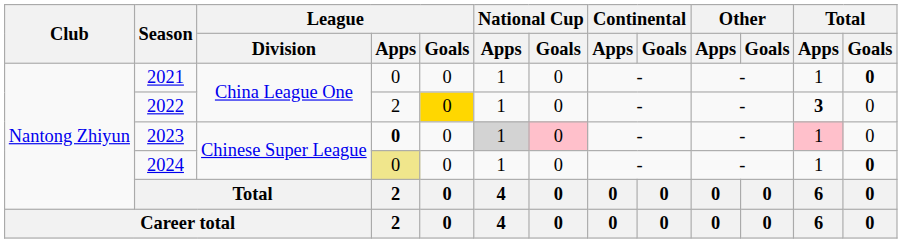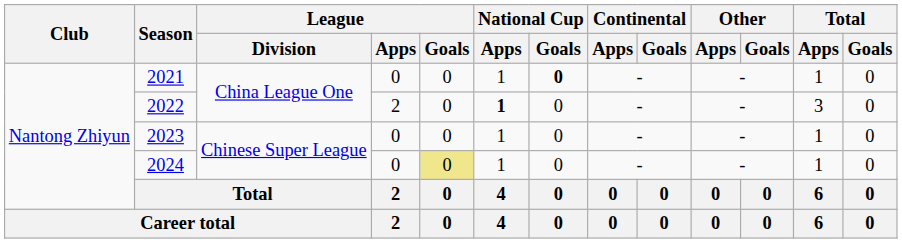(558, 77) normal -> (558, 77) bold
(870, 77) bold -> (870, 77) normal
(447, 106) gold background -> (447, 106) no background
(501, 106) normal -> (501, 106) bold
(819, 106) bold -> (819, 106) normal
(396, 135) bold -> (396, 135) normal
(501, 135) lightgrey background -> (501, 135) no background
(558, 135) pink background -> (558, 135) no background
(819, 135) pink background -> (819, 135) no background
(396, 164) khaki background -> (396, 164) no background
(447, 164) no background -> (447, 164) khaki background
(870, 164) bold -> (870, 164) normal
